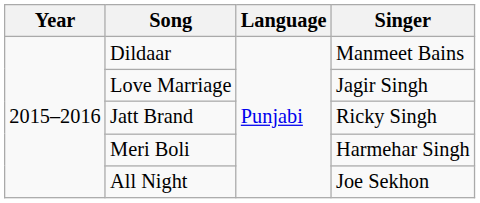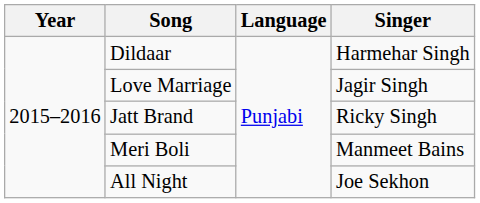(400, 52) Manmeet Bains -> (403, 52) Harmehar Singh
(403, 149) Harmehar Singh -> (400, 149) Manmeet Bains
